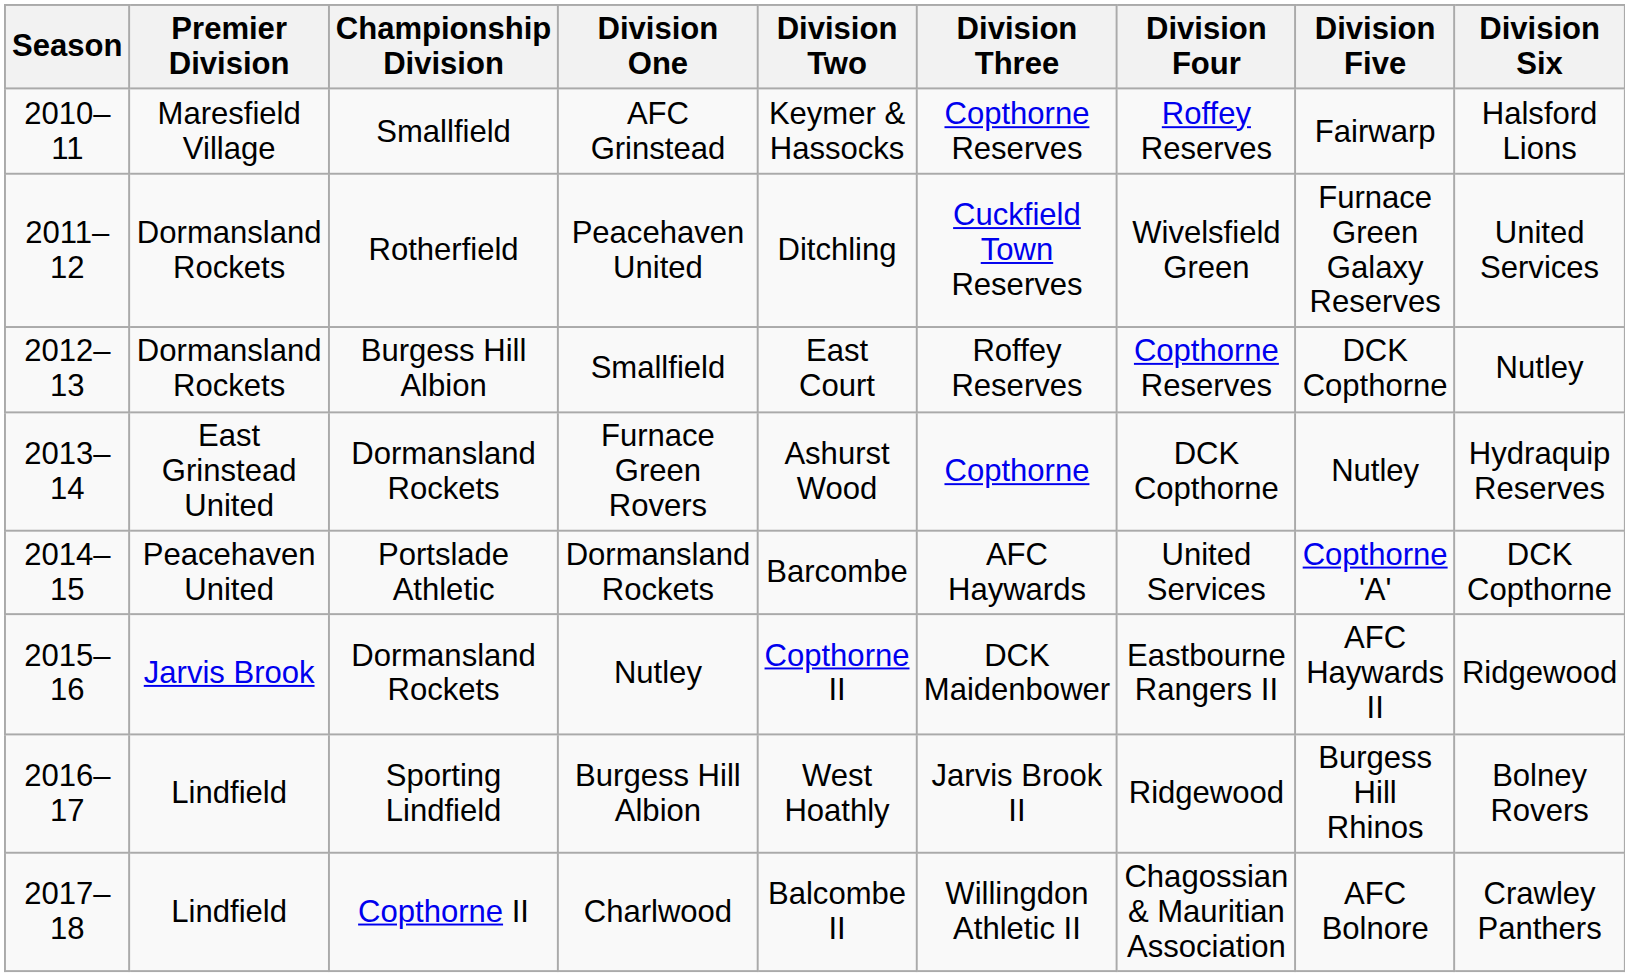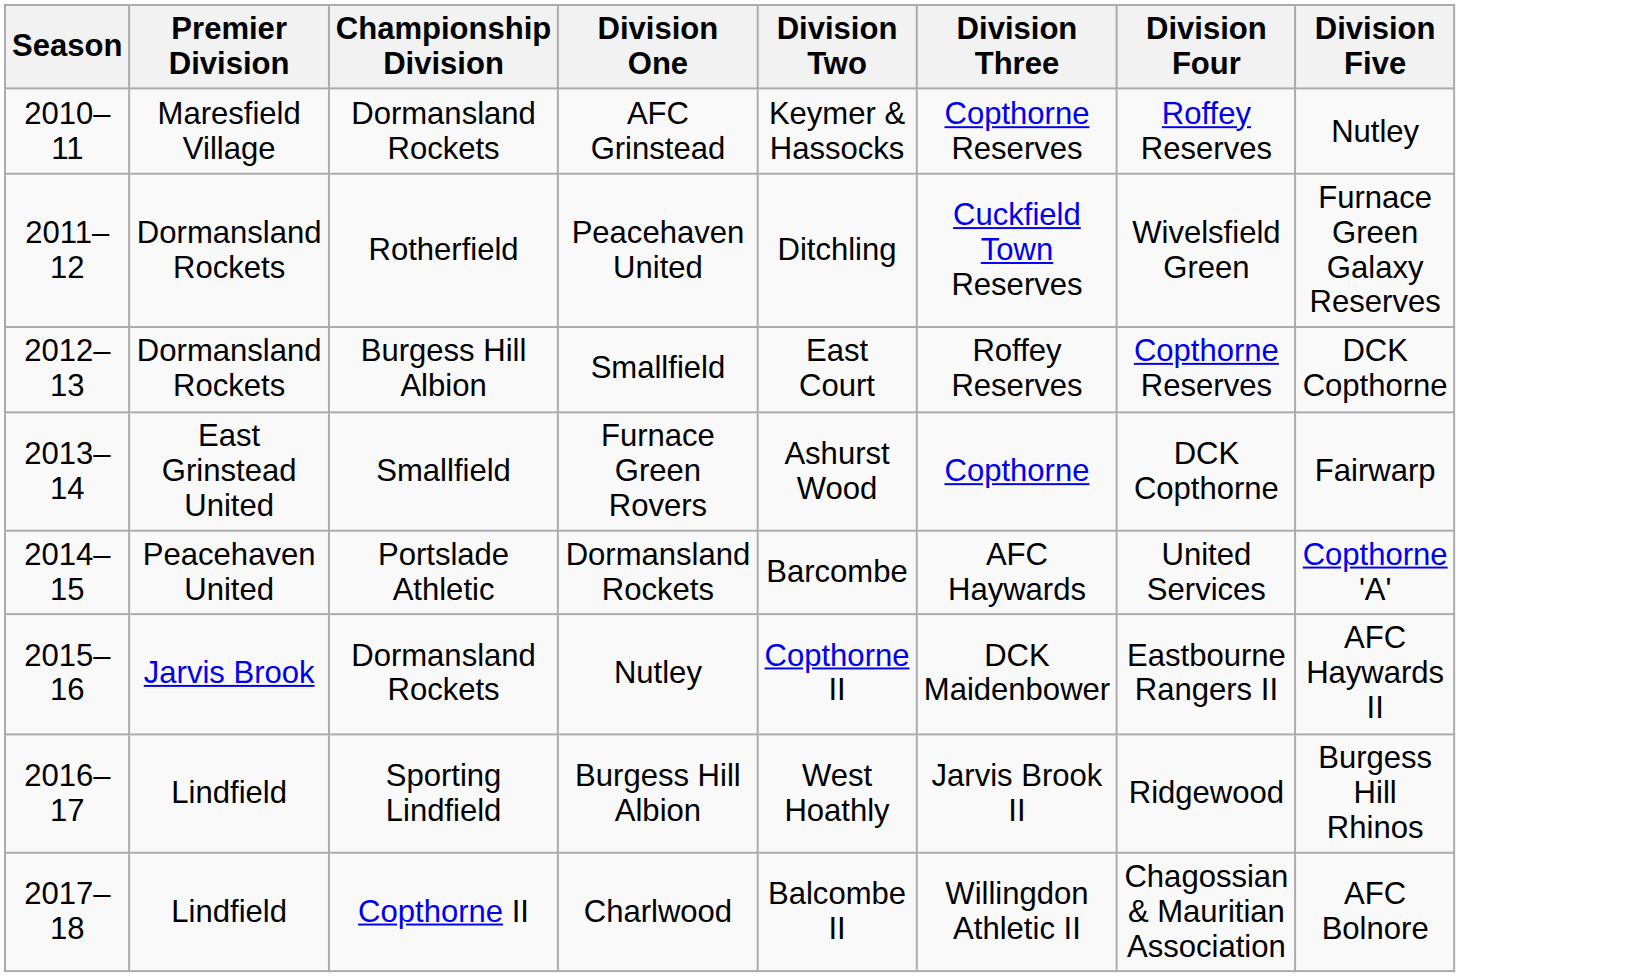- column: (1540, 46)
(444, 130) Smallfield -> (444, 130) Dormansland Rockets
(1375, 130) Fairwarp -> (1375, 130) Nutley
(444, 470) Dormansland Rockets -> (444, 470) Smallfield
(1375, 470) Nutley -> (1375, 470) Fairwarp
